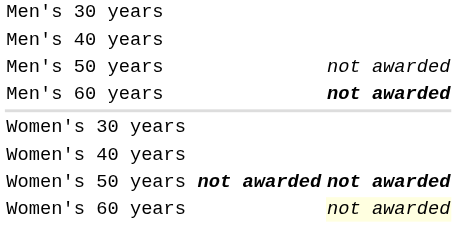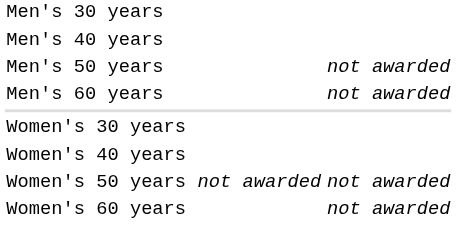(389, 94) bold -> (389, 94) normal
(259, 182) bold -> (259, 182) normal
(389, 182) bold -> (389, 182) normal
(389, 209) lightyellow background -> (389, 209) no background
